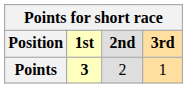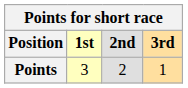(84, 69) bold -> (84, 69) normal
